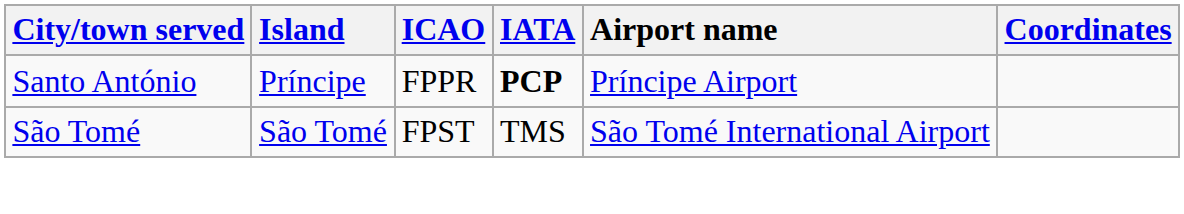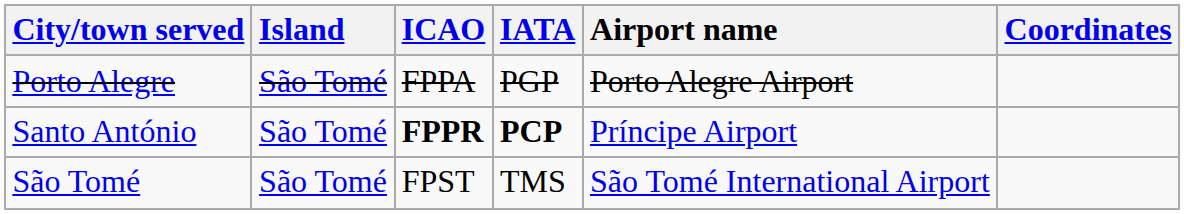+ row: (94, 80)
(312, 80) Príncipe -> (323, 131) São Tomé
(439, 80) normal -> (443, 131) bold
